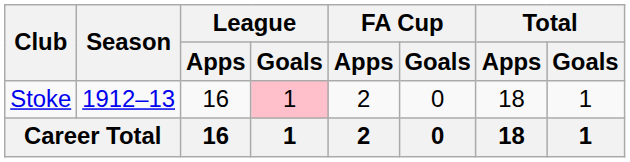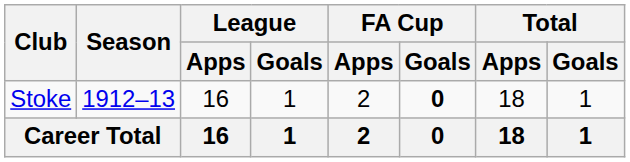(290, 99) pink background -> (290, 99) no background
(438, 99) normal -> (438, 99) bold
